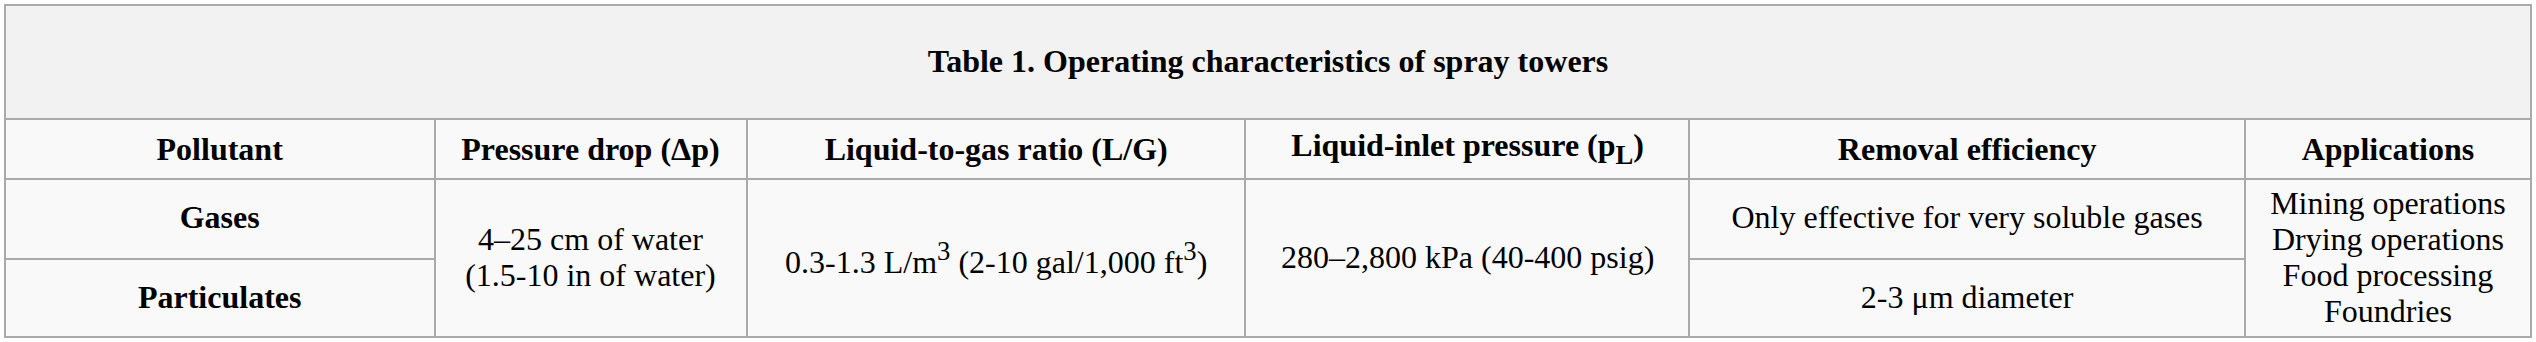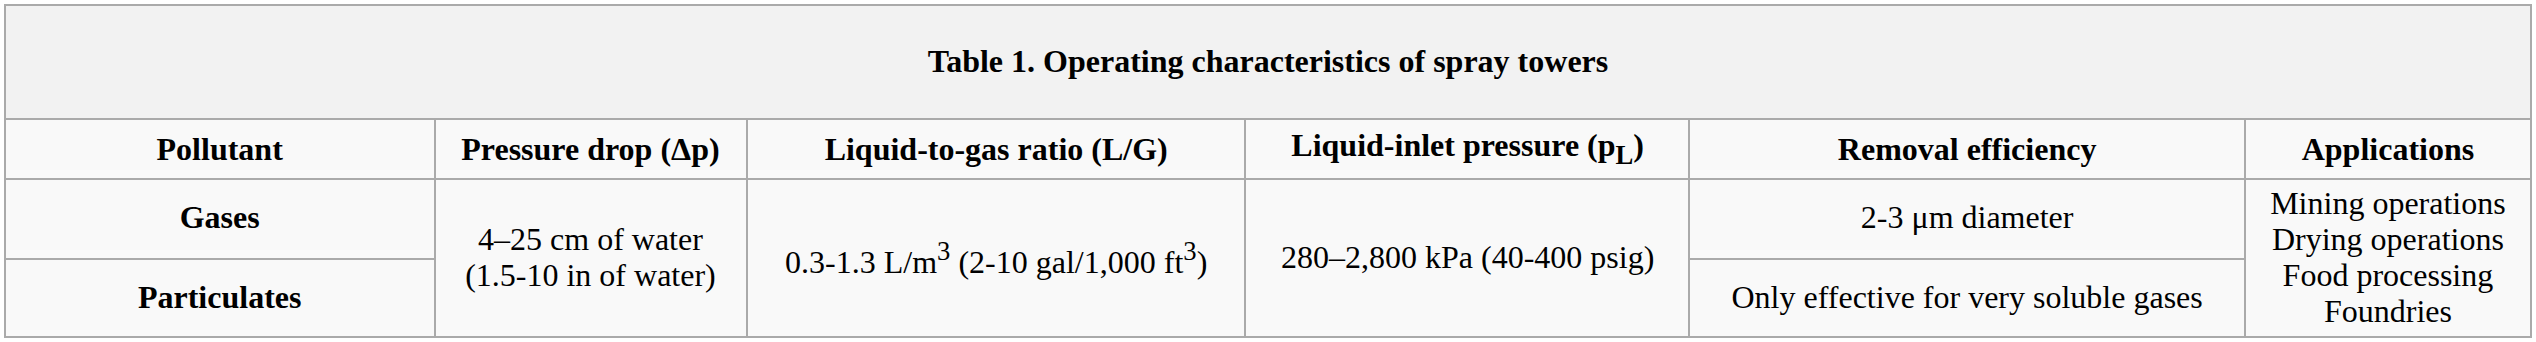(1967, 218) Only effective for very soluble gases -> (1967, 218) 2-3 μm diameter
(1967, 297) 2-3 μm diameter -> (1967, 297) Only effective for very soluble gases
